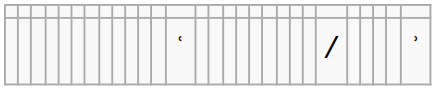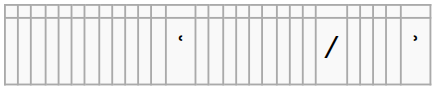(181, 50) normal -> (181, 50) bold
(415, 50) normal -> (415, 50) bold
